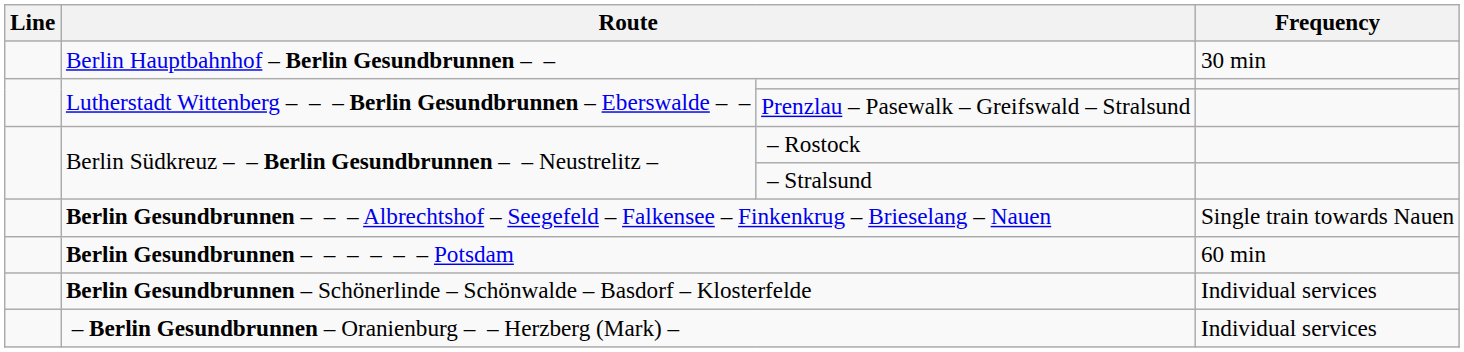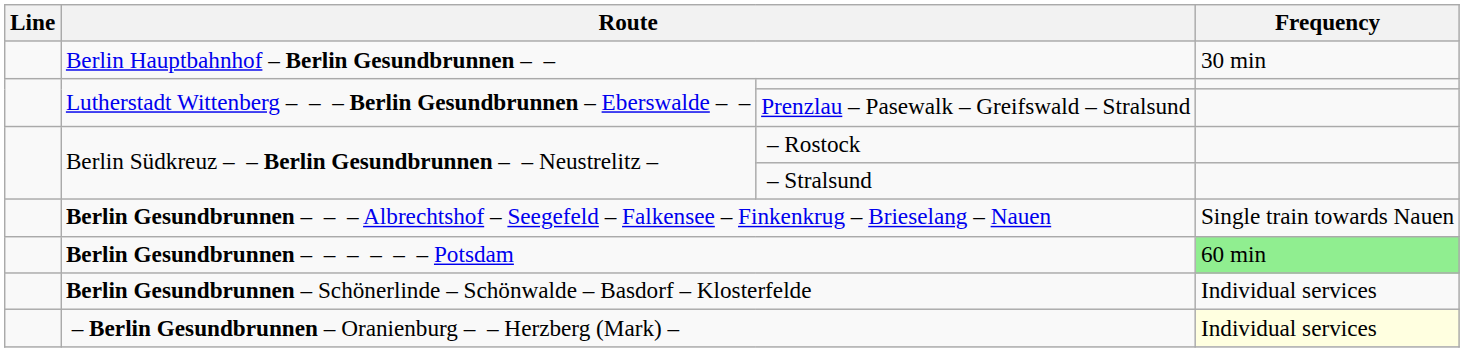(1233, 254) no background -> (1233, 254) lightgreen background
(1289, 327) no background -> (1289, 327) lightyellow background
